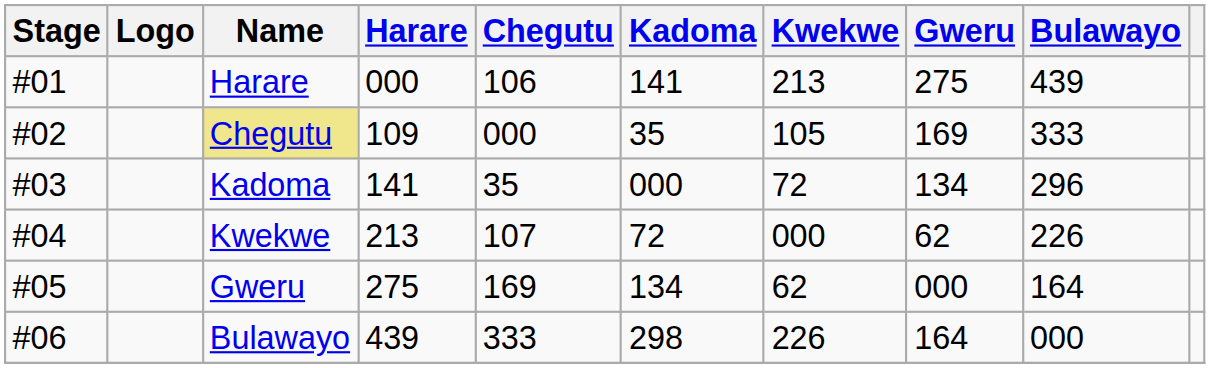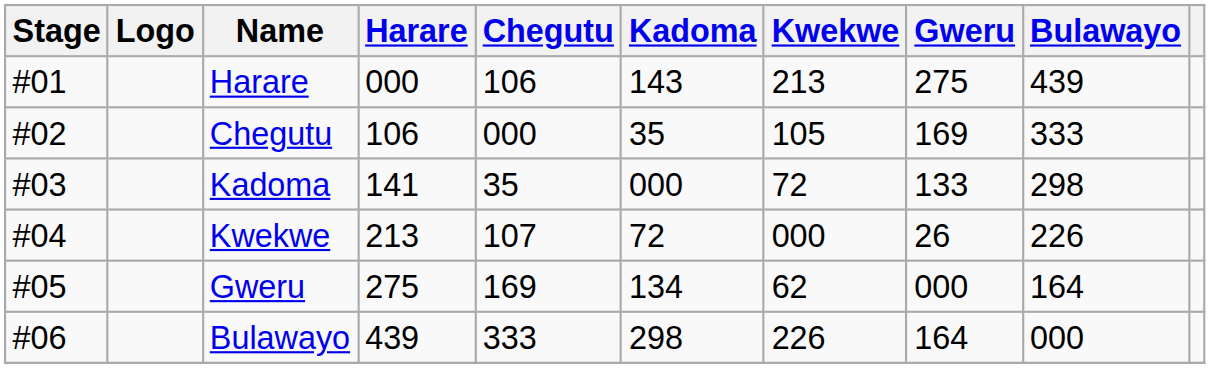(656, 82) 141 -> (656, 82) 143
(271, 133) khaki background -> (271, 133) no background
(392, 133) 109 -> (392, 133) 106
(941, 185) 134 -> (941, 185) 133
(1057, 185) 296 -> (1057, 185) 298
(932, 236) 62 -> (932, 236) 26
